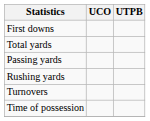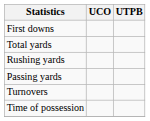rows swapped: (36, 76) <-> (34, 60)
